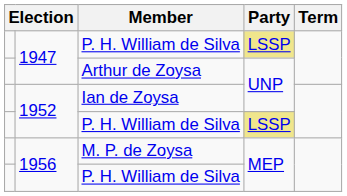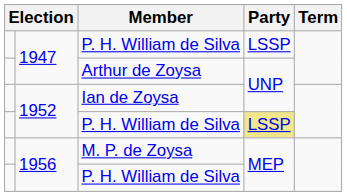(269, 44) khaki background -> (269, 44) no background
